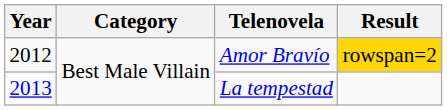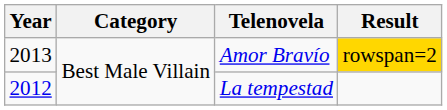(31, 54) 2012 -> (31, 54) 2013
(31, 88) 2013 -> (31, 88) 2012
